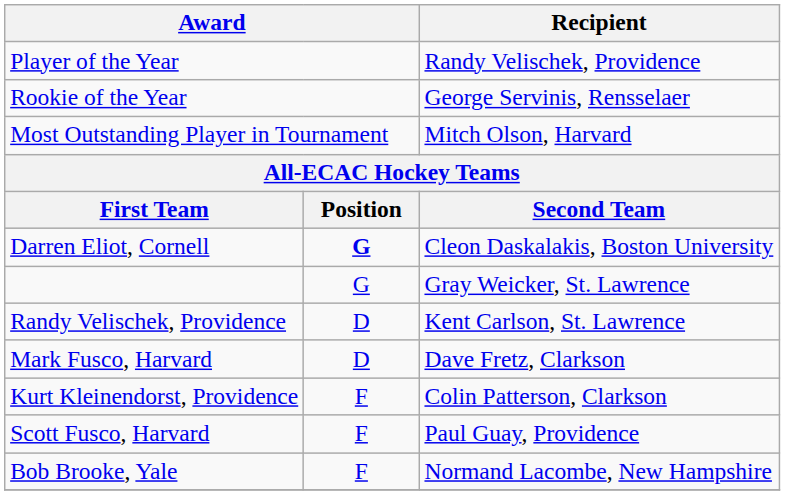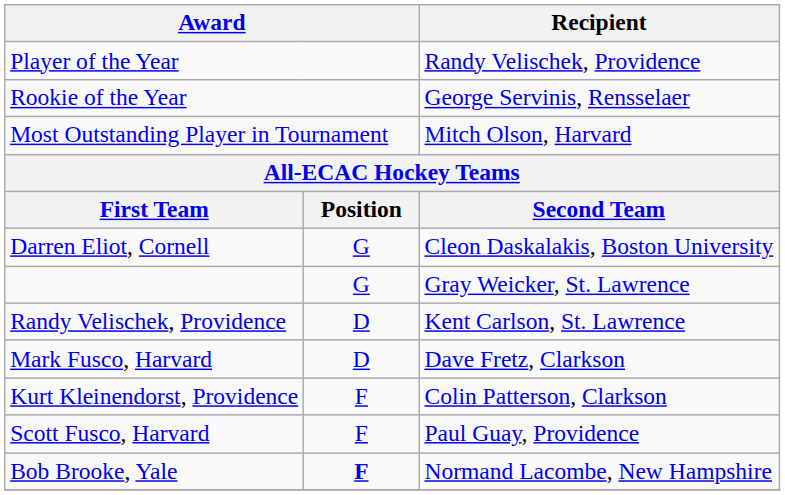(361, 246) bold -> (361, 246) normal
(361, 470) normal -> (361, 470) bold
